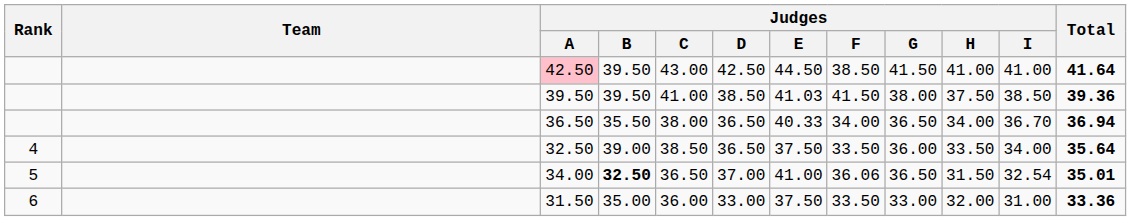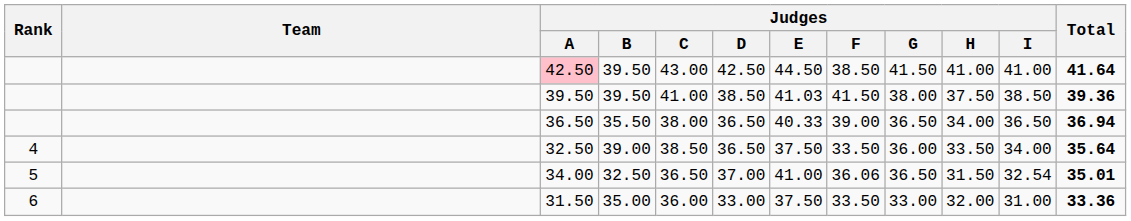(856, 123) 34.00 -> (856, 123) 39.00
(1028, 123) 36.70 -> (1028, 123) 36.50
(627, 175) bold -> (627, 175) normal
